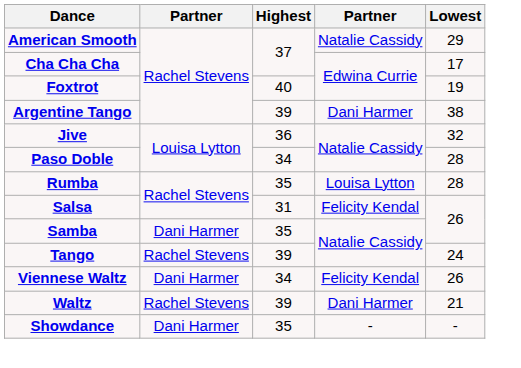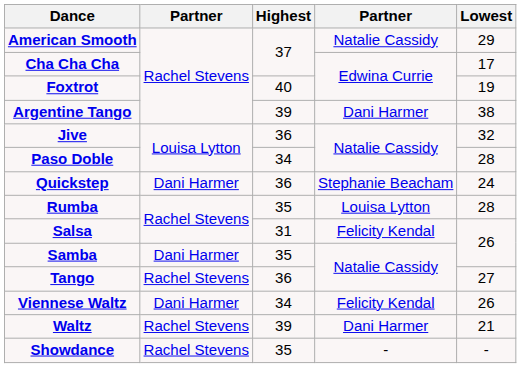+ row: (72, 183)
(283, 254) 39 -> (283, 278) 36
(455, 254) 24 -> (486, 278) 27
(196, 326) Dani Harmer -> (196, 350) Rachel Stevens
